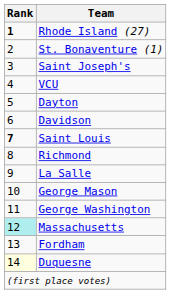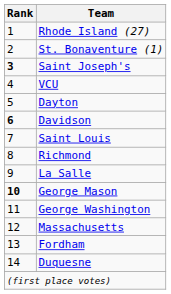(10, 31) bold -> (10, 31) normal
(10, 67) normal -> (10, 67) bold
(10, 120) normal -> (10, 120) bold
(10, 138) bold -> (10, 138) normal
(14, 191) normal -> (14, 191) bold
(14, 227) paleturquoise background -> (14, 227) no background
(14, 262) lightyellow background -> (14, 262) no background
